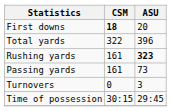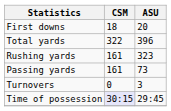(112, 27) bold -> (112, 27) normal
(145, 56) bold -> (145, 56) normal
(120, 99) no background -> (120, 99) lavender background
